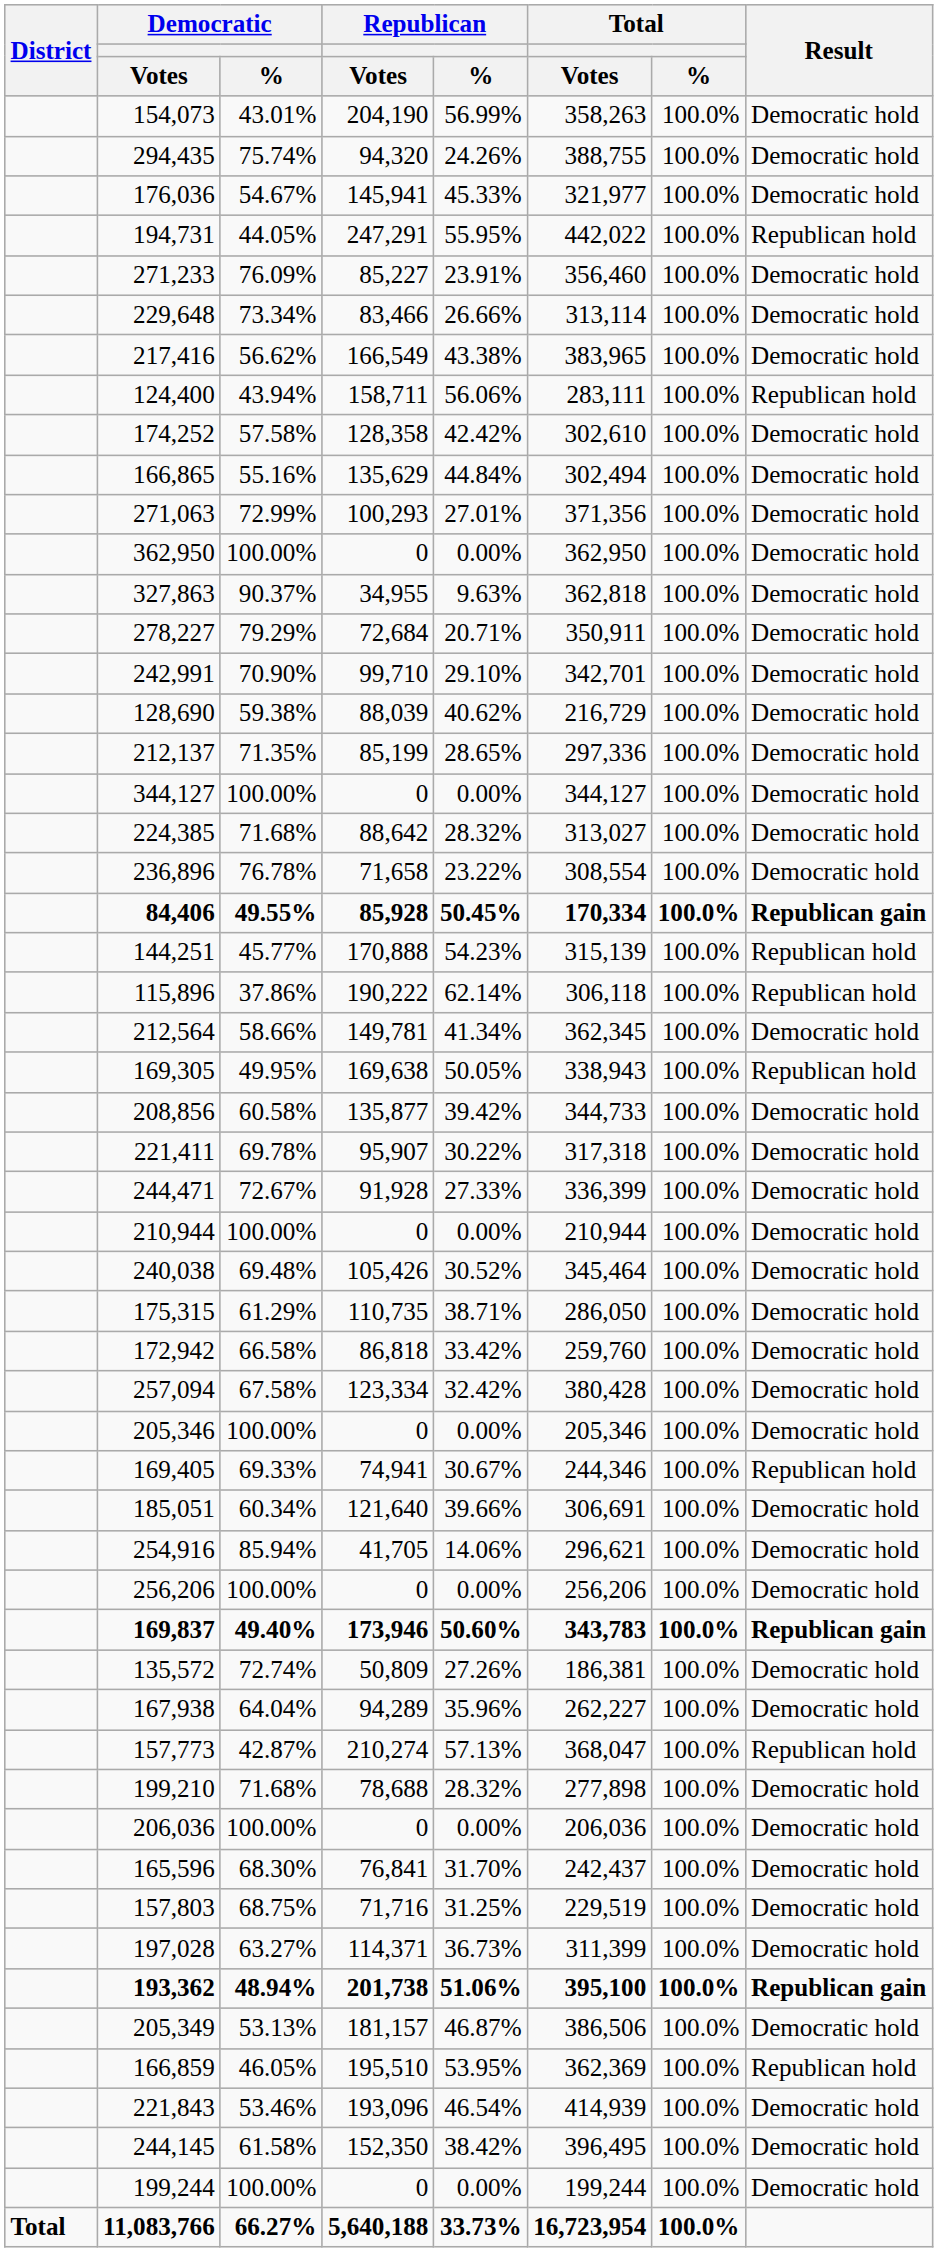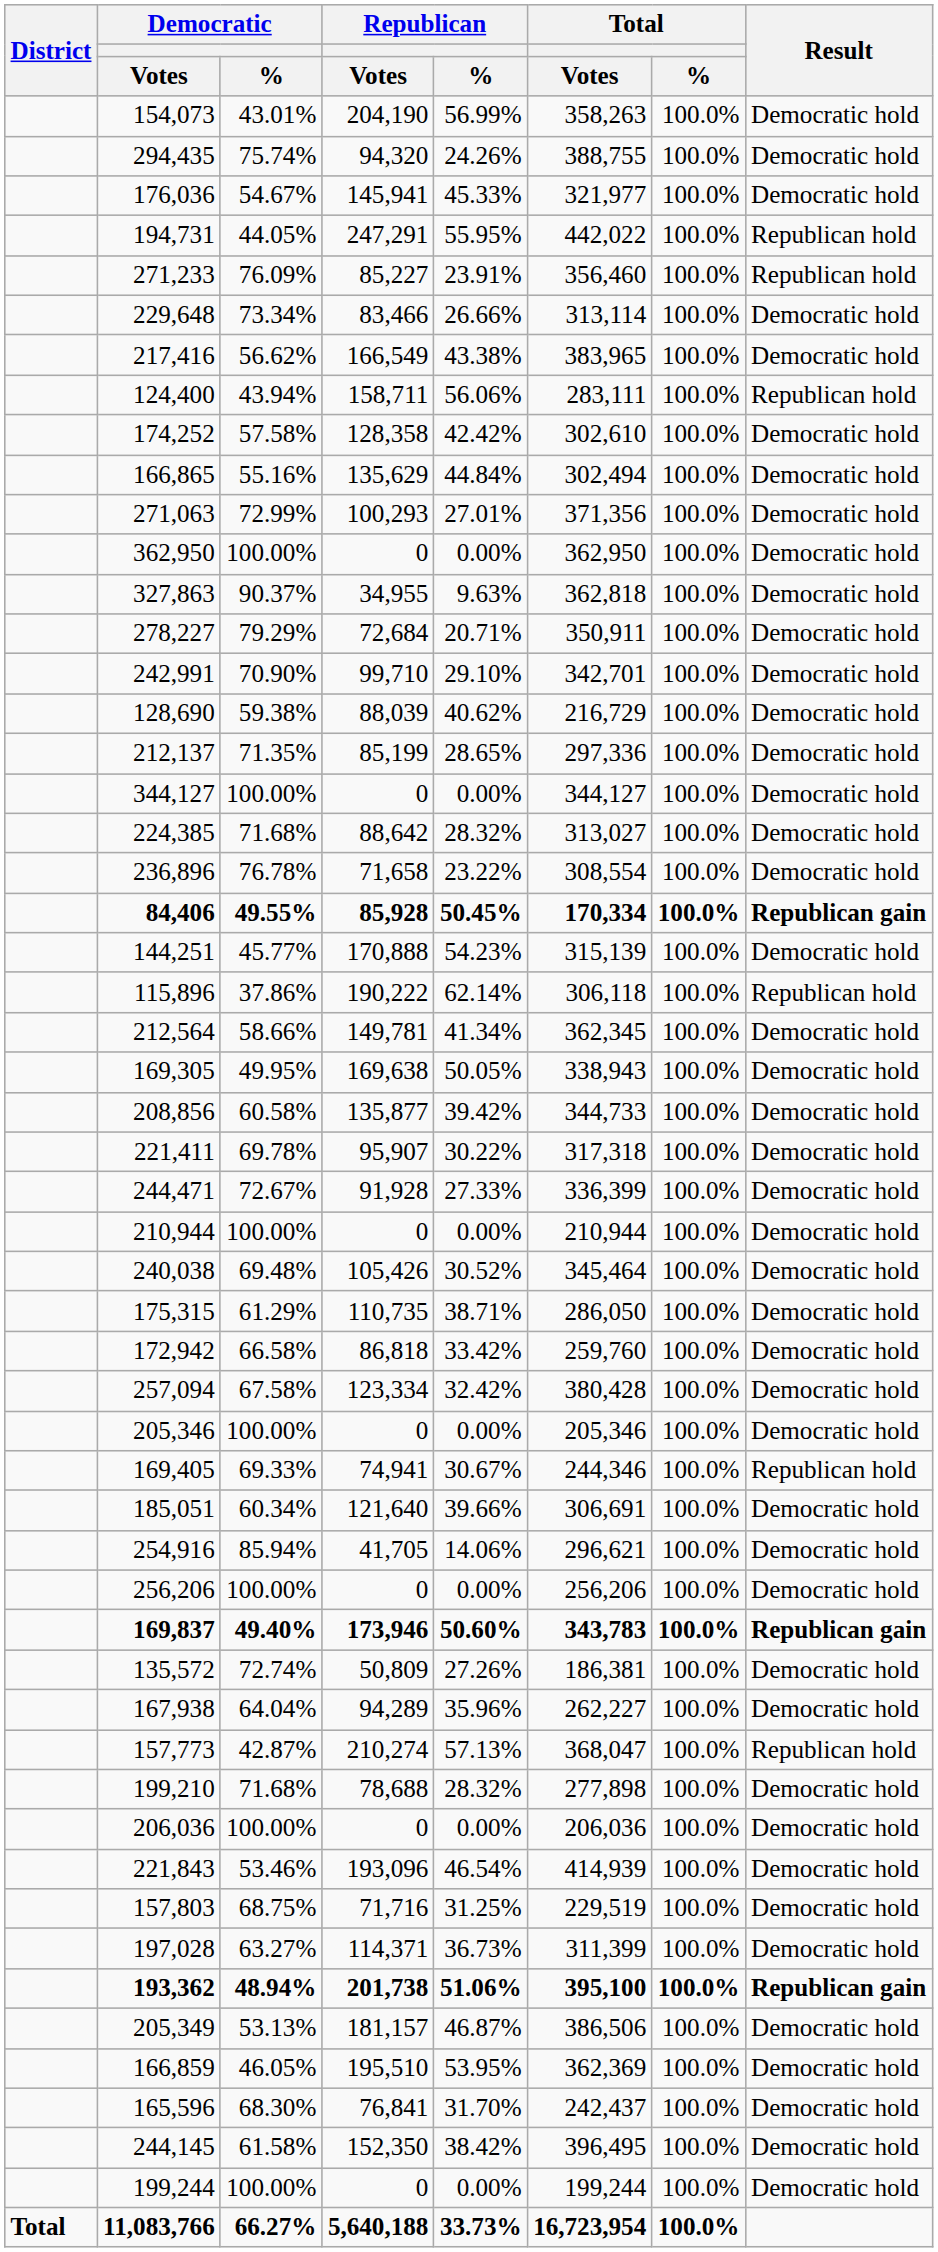(835, 275) Democratic hold -> (834, 275) Republican hold
(834, 952) Republican hold -> (835, 952) Democratic hold
(834, 1071) Republican hold -> (835, 1071) Democratic hold
rows swapped: (174, 2107) <-> (174, 1868)
(834, 2067) Republican hold -> (835, 2067) Democratic hold
